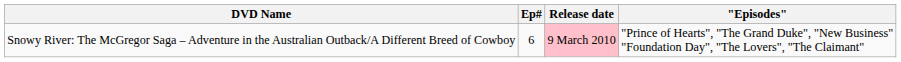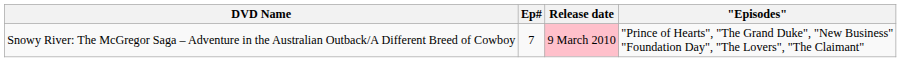(531, 40) 6 -> (531, 40) 7
